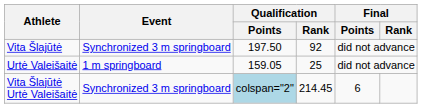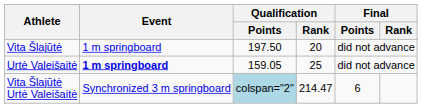(157, 48) Synchronized 3 m springboard -> (122, 48) 1 m springboard
(316, 48) 92 -> (316, 48) 20
(122, 65) normal -> (125, 65) bold
(316, 89) 214.45 -> (316, 89) 214.47
